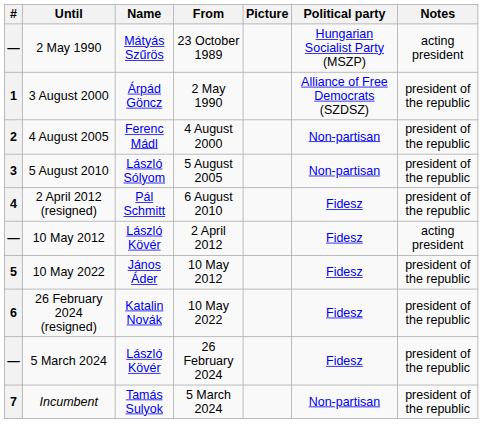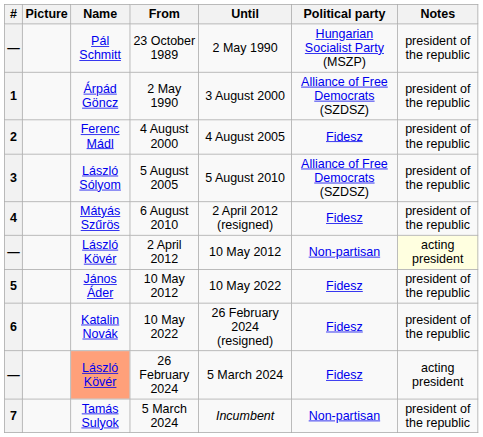columns swapped: (267, 14) <-> (69, 14)
(144, 48) Mátyás Szűrös -> (100, 48) Pál Schmitt
(438, 48) acting president -> (438, 48) president of the republic
(344, 136) Non-partisan -> (344, 136) Fidesz
(344, 170) Non-partisan -> (344, 177) Alliance of Free Democrats (SZDSZ)
(144, 204) Pál Schmitt -> (100, 218) Mátyás Szűrös
(344, 238) Fidesz -> (344, 252) Non-partisan
(438, 238) no background -> (438, 252) lightyellow background
(144, 361) no background -> (100, 375) lightsalmon background
(438, 361) president of the republic -> (438, 375) acting president
